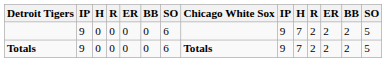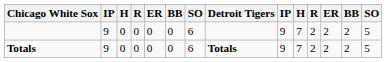columns swapped: (229, 13) <-> (40, 13)
